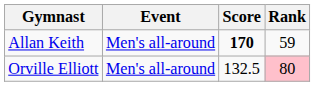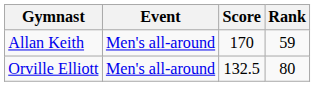(242, 42) bold -> (242, 42) normal
(287, 68) pink background -> (287, 68) no background
